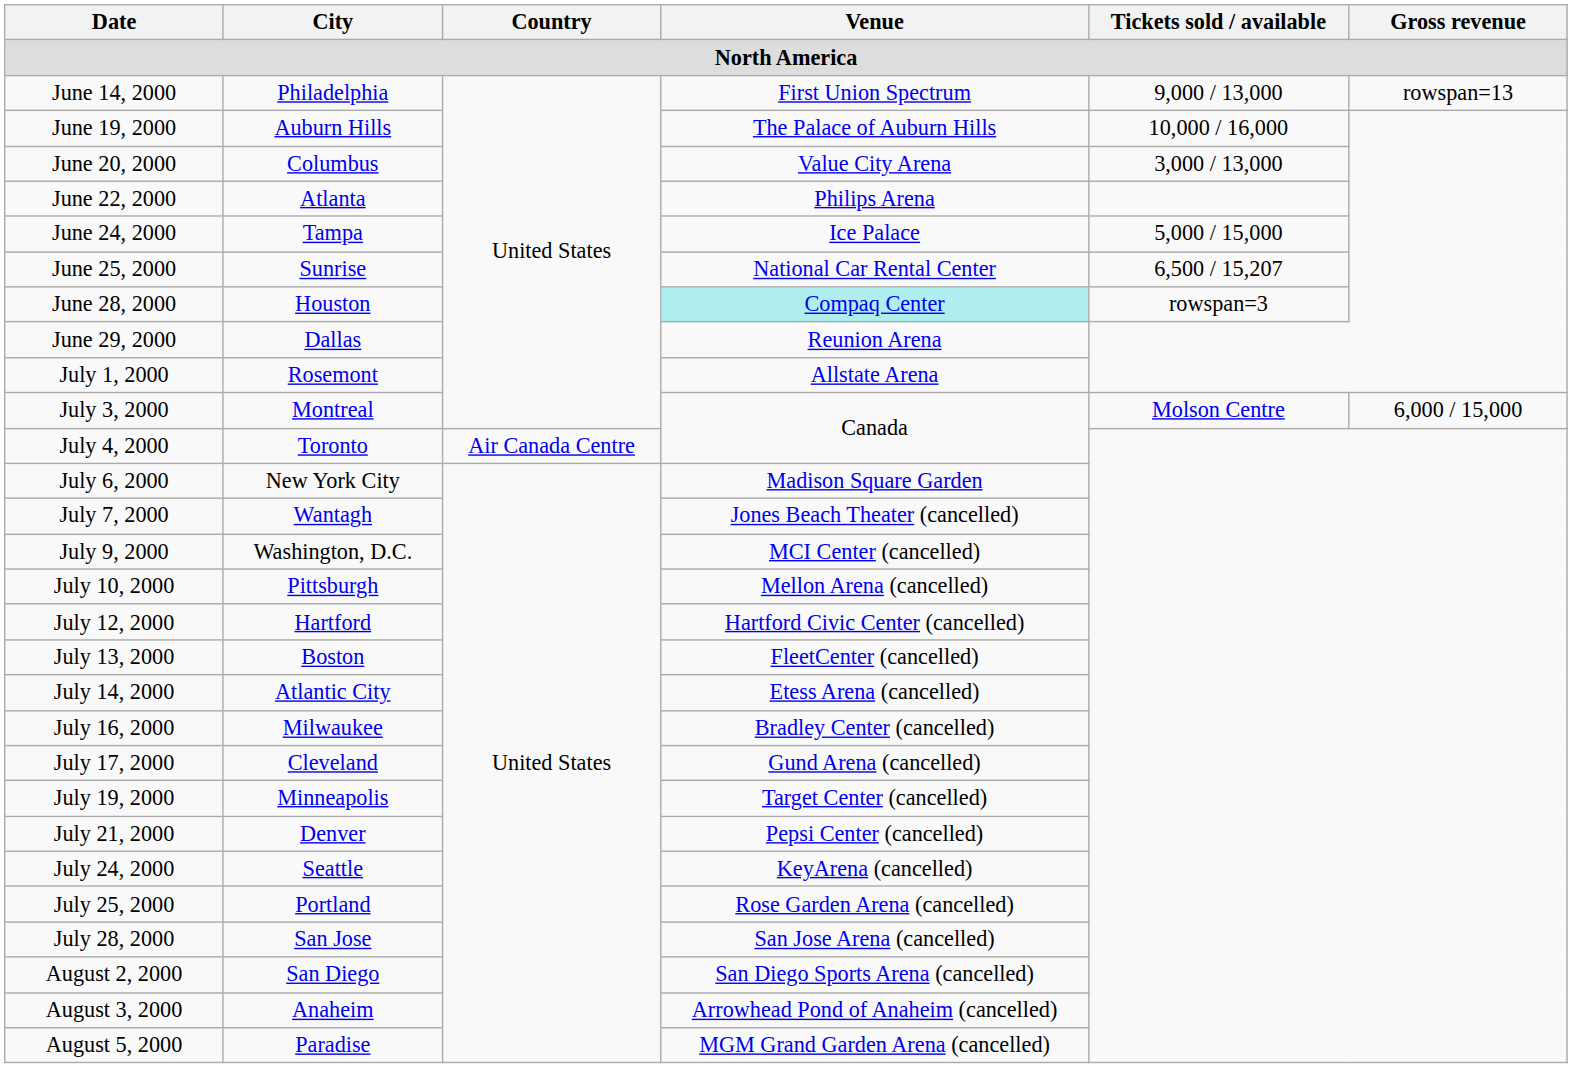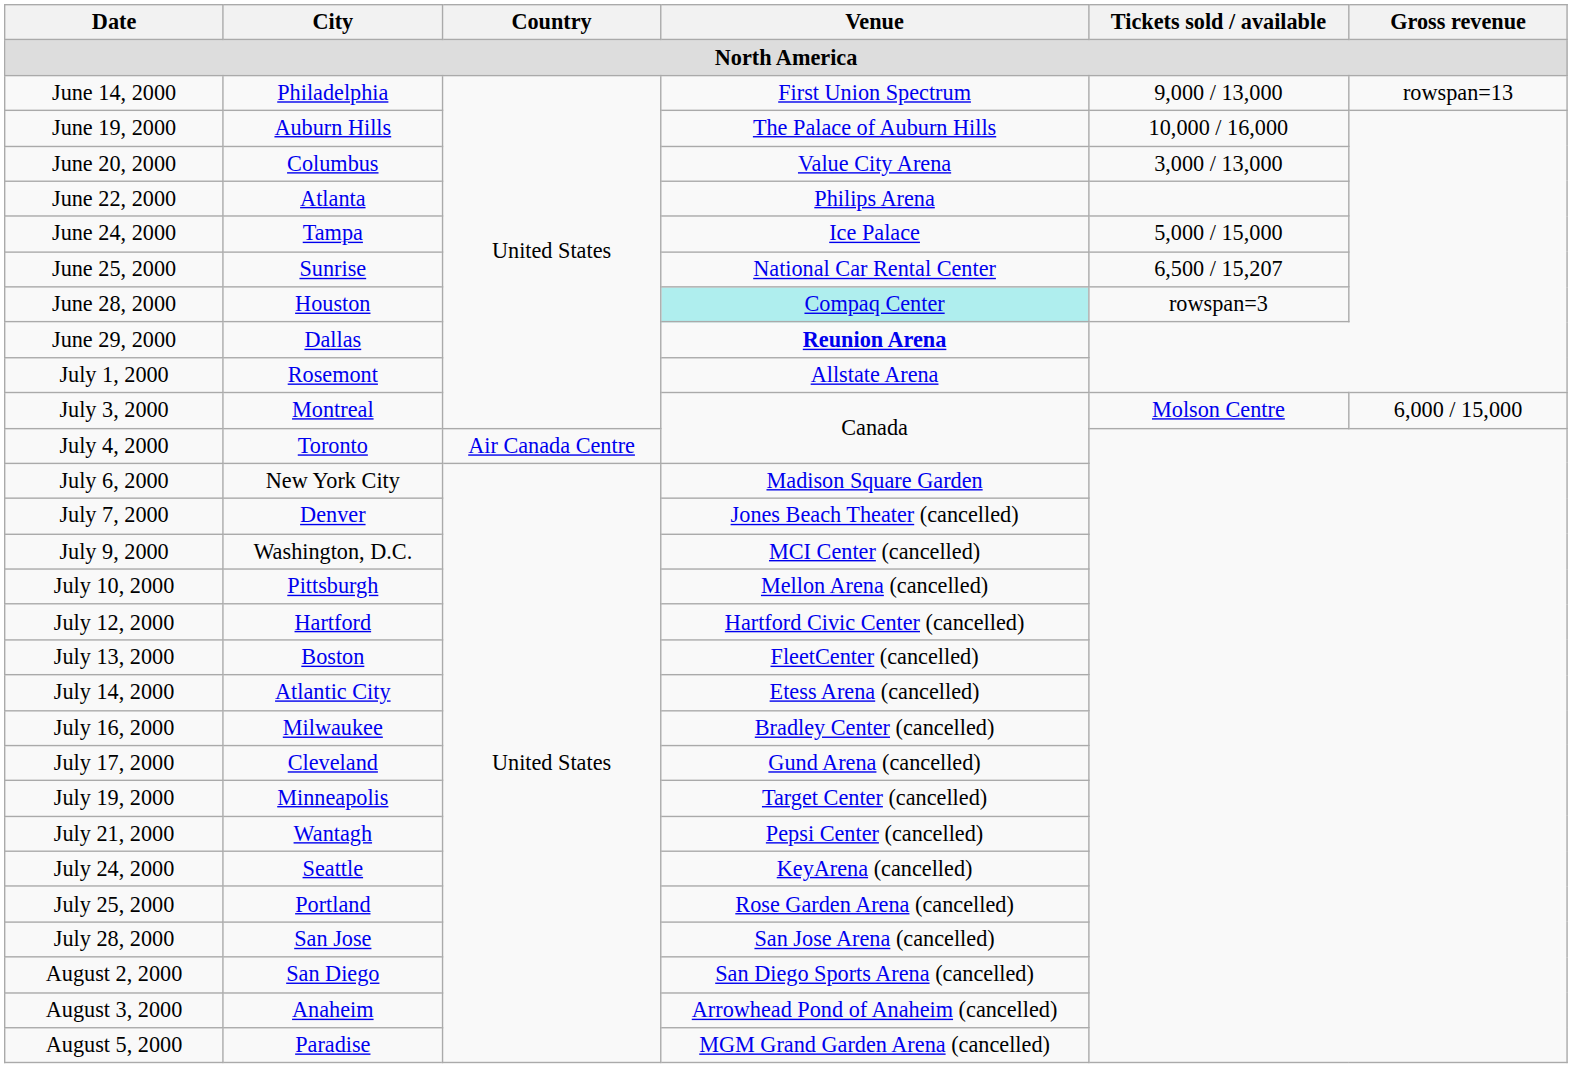(875, 339) normal -> (875, 339) bold
(333, 515) Wantagh -> (333, 515) Denver
(333, 833) Denver -> (333, 833) Wantagh
